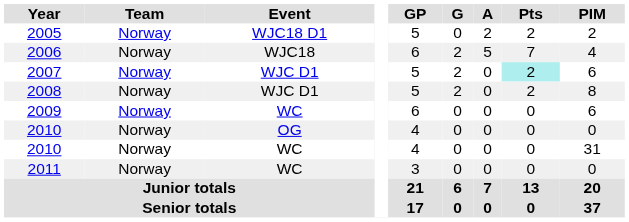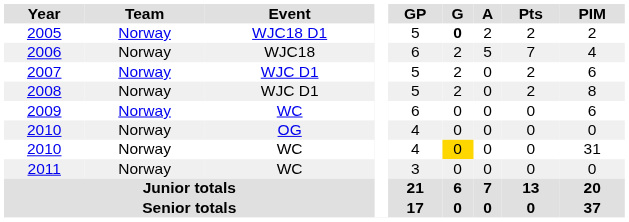(458, 33) normal -> (458, 33) bold
(531, 71) paleturquoise background -> (531, 71) no background
(458, 149) no background -> (458, 149) gold background
